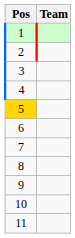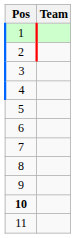(21, 109) gold background -> (21, 109) no background
(21, 204) normal -> (21, 204) bold
